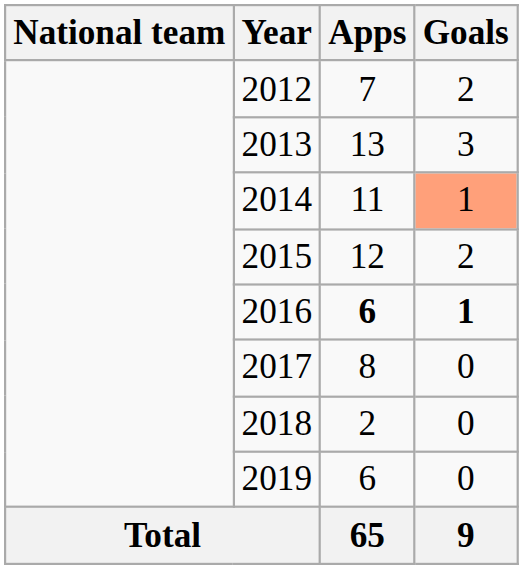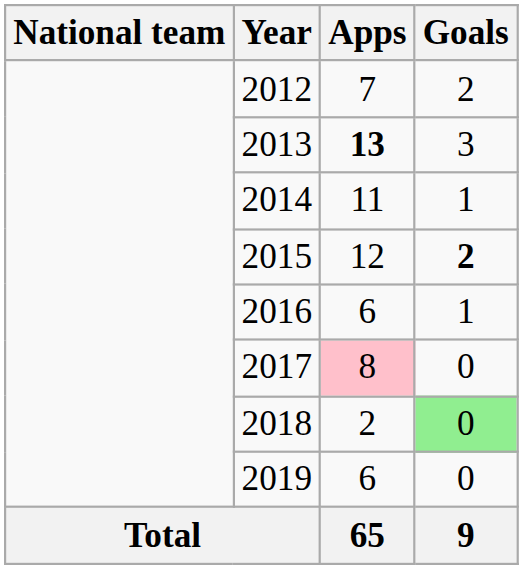(367, 144) normal -> (367, 144) bold
(466, 199) lightsalmon background -> (466, 199) no background
(466, 255) normal -> (466, 255) bold
(367, 311) bold -> (367, 311) normal
(466, 311) bold -> (466, 311) normal
(367, 367) no background -> (367, 367) pink background
(466, 423) no background -> (466, 423) lightgreen background
